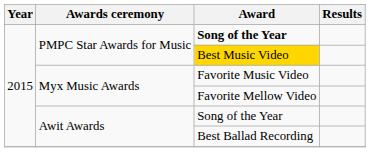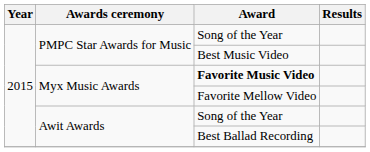(242, 34) bold -> (240, 34) normal
(243, 55) gold background -> (243, 55) no background
(253, 75) normal -> (256, 75) bold
